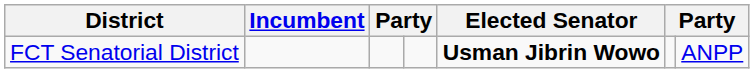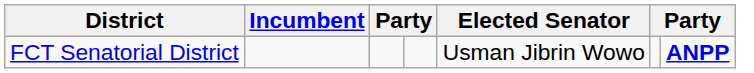(551, 52) bold -> (544, 52) normal
(712, 52) normal -> (698, 52) bold
